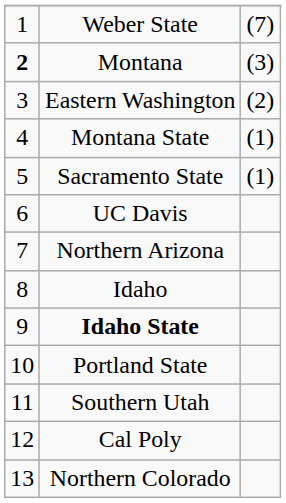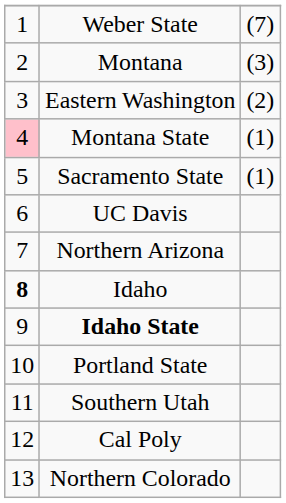(22, 62) bold -> (22, 62) normal
(22, 137) no background -> (22, 137) pink background
(22, 288) normal -> (22, 288) bold
